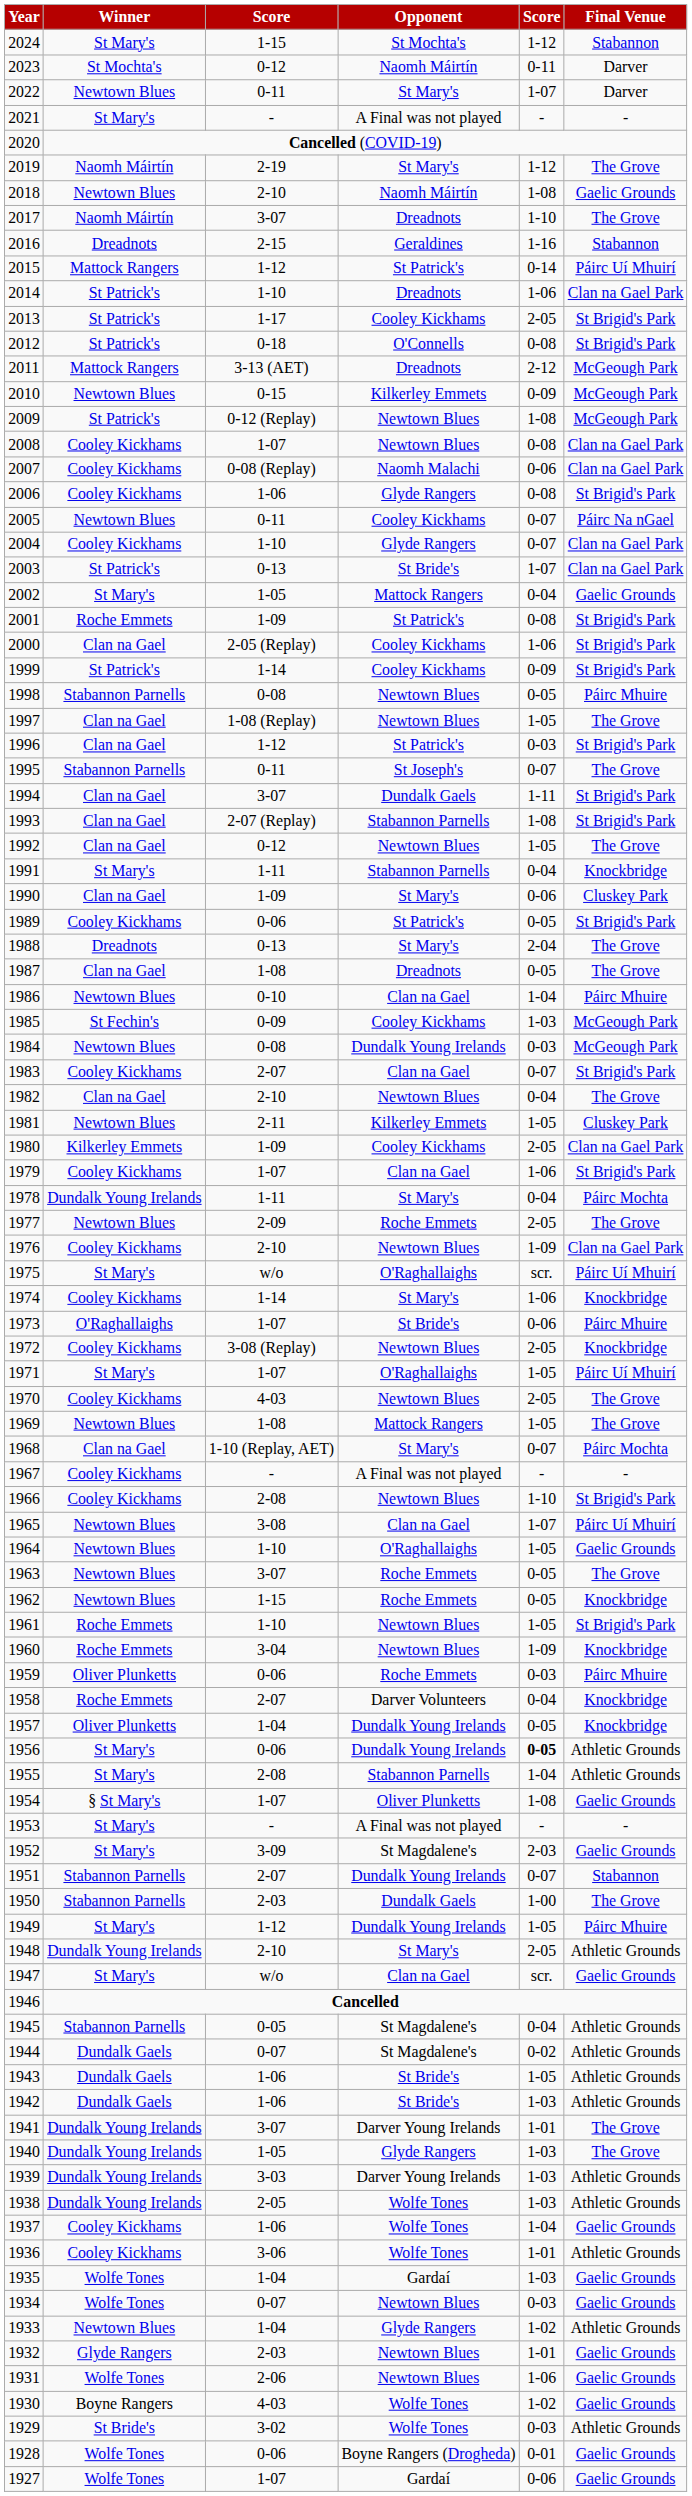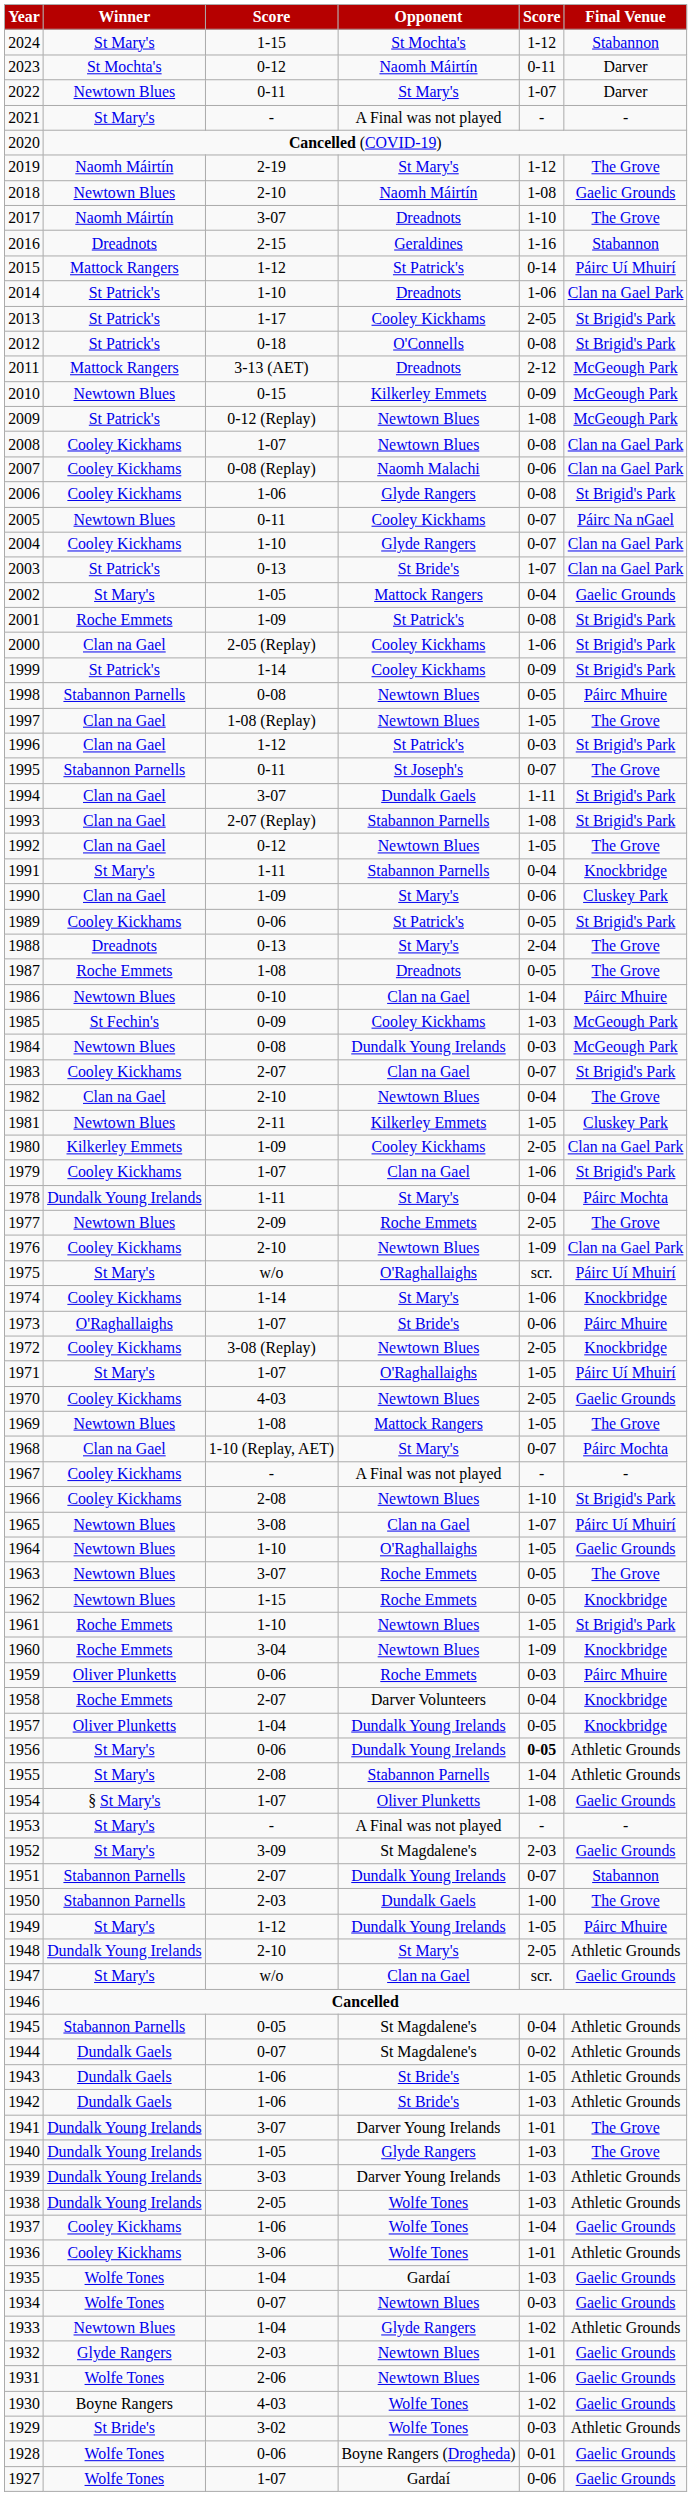(124, 971) Clan na Gael -> (124, 971) Roche Emmets
(626, 1398) The Grove -> (626, 1398) Gaelic Grounds
